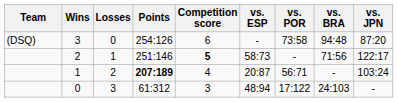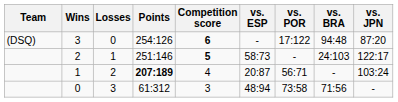(208, 40) normal -> (208, 40) bold
(294, 40) 73:58 -> (294, 40) 17:122
(334, 56) 71:56 -> (334, 56) 24:103
(294, 89) 17:122 -> (294, 89) 73:58
(334, 89) 24:103 -> (334, 89) 71:56
